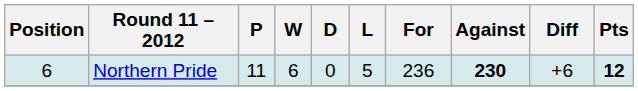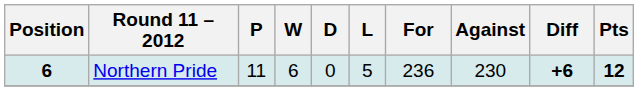(47, 70) normal -> (47, 70) bold
(490, 70) bold -> (490, 70) normal
(562, 70) normal -> (562, 70) bold
